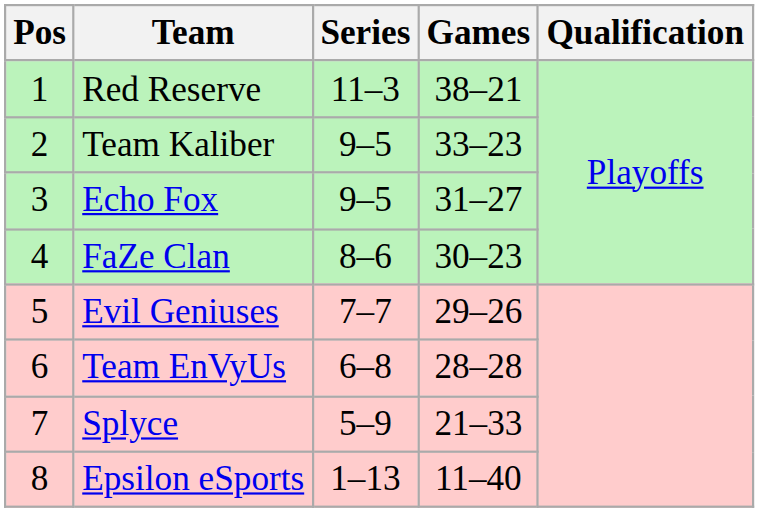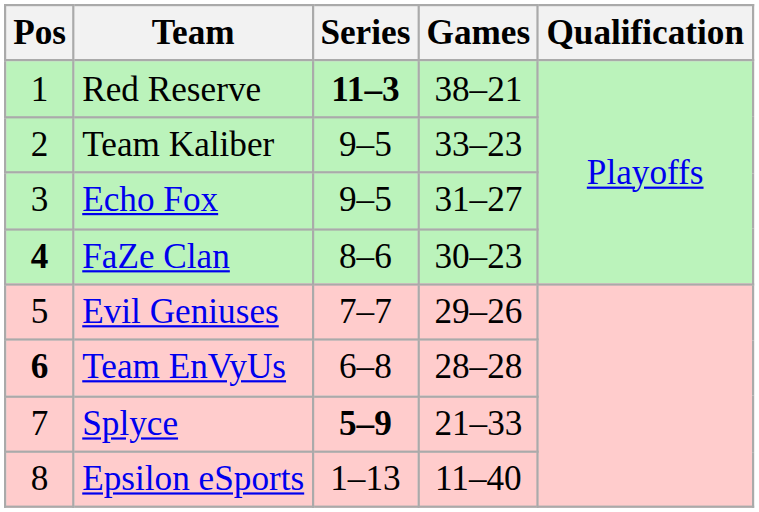(365, 88) normal -> (365, 88) bold
(40, 255) normal -> (40, 255) bold
(40, 367) normal -> (40, 367) bold
(365, 423) normal -> (365, 423) bold
